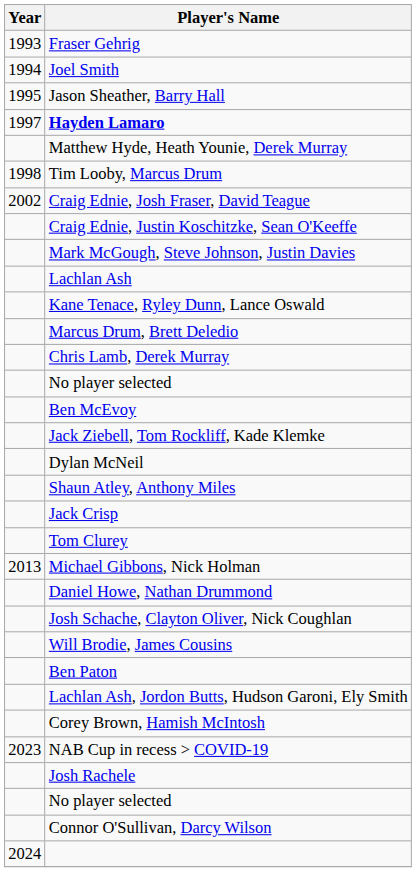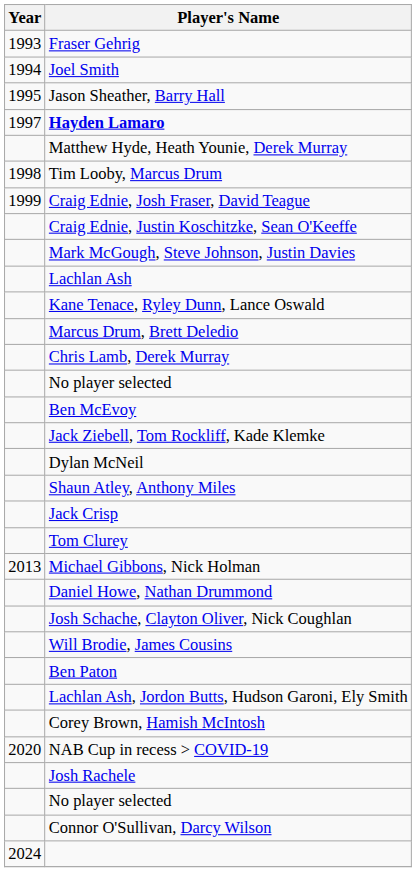(25, 200) 2002 -> (25, 200) 1999
(25, 749) 2023 -> (25, 749) 2020
